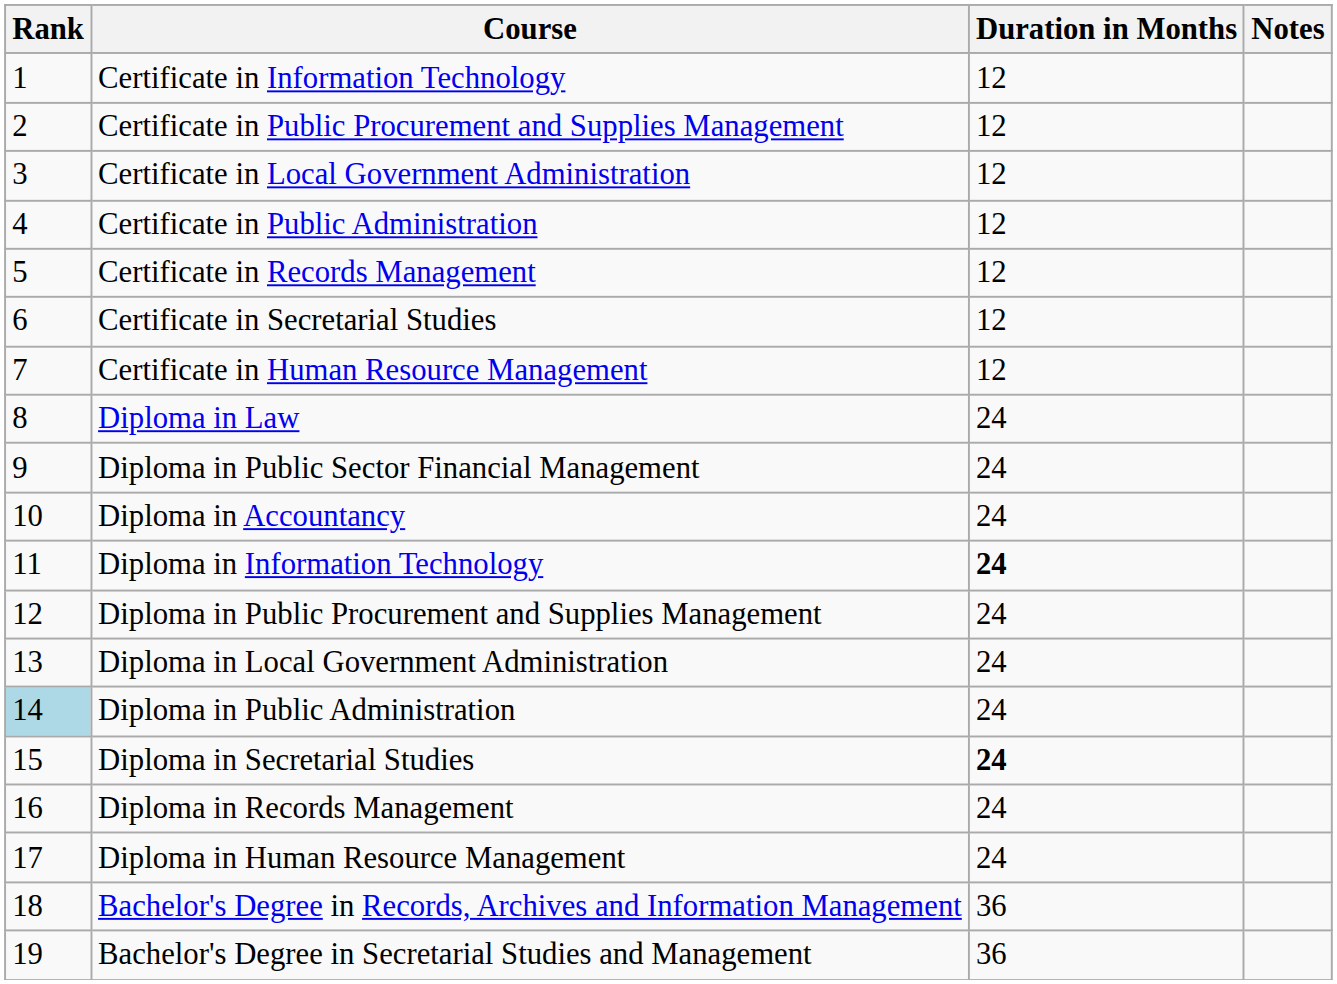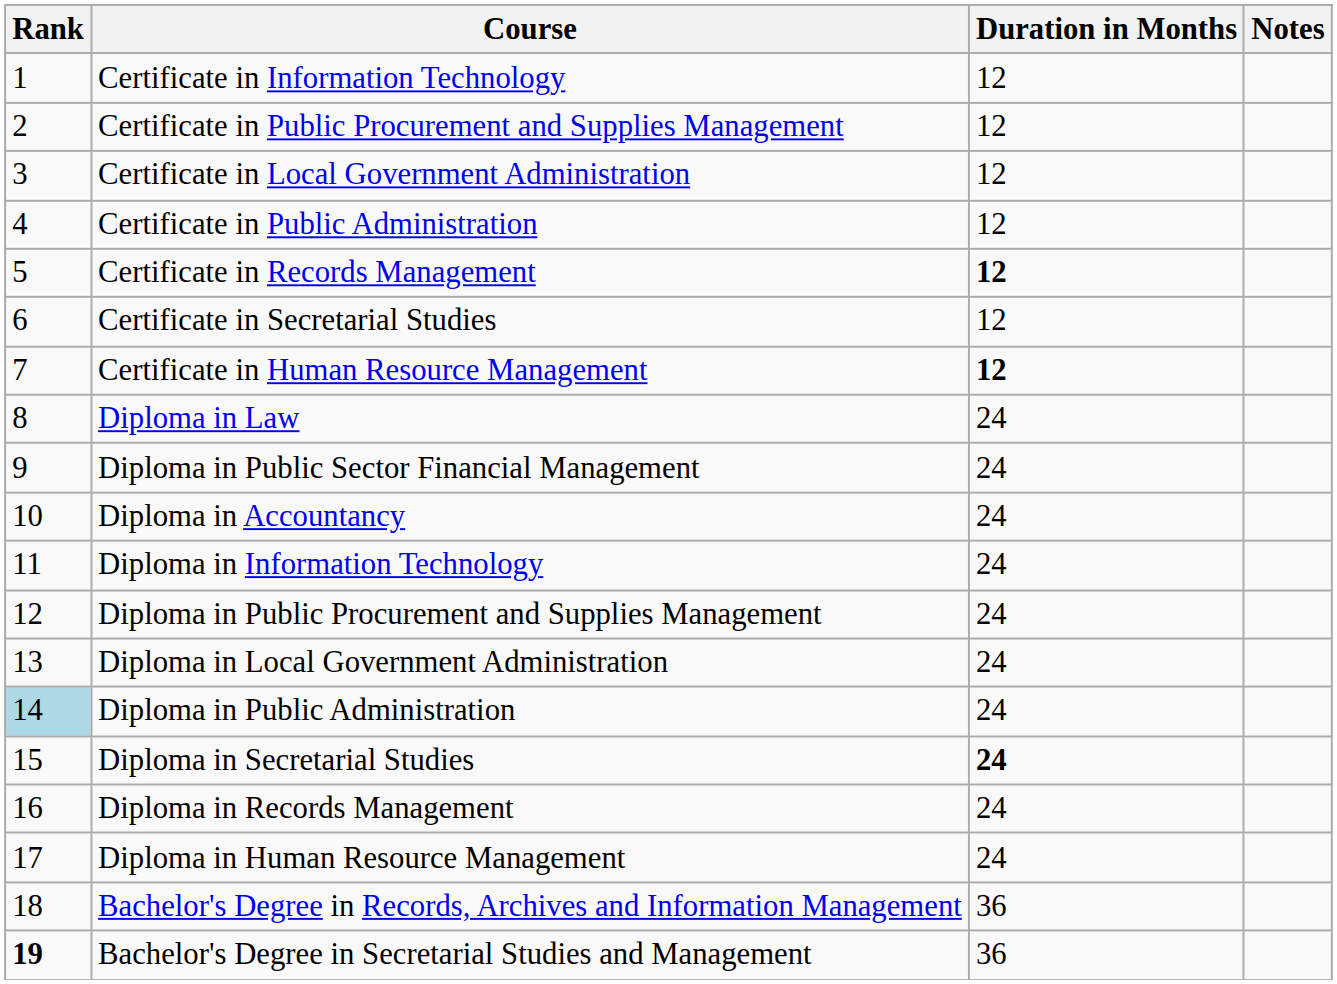(991, 272) normal -> (991, 272) bold
(991, 369) normal -> (991, 369) bold
(991, 564) bold -> (991, 564) normal
(28, 954) normal -> (28, 954) bold
